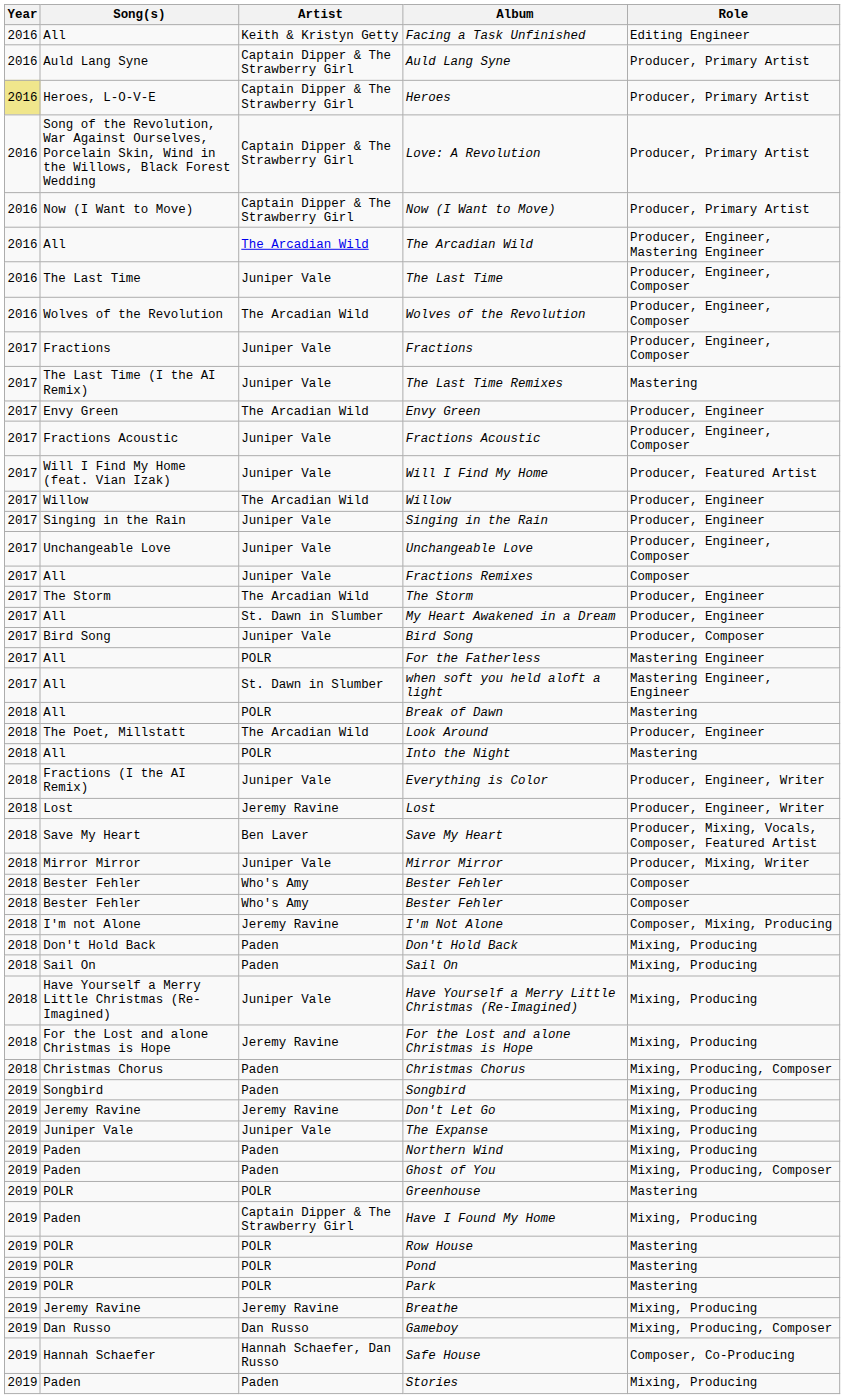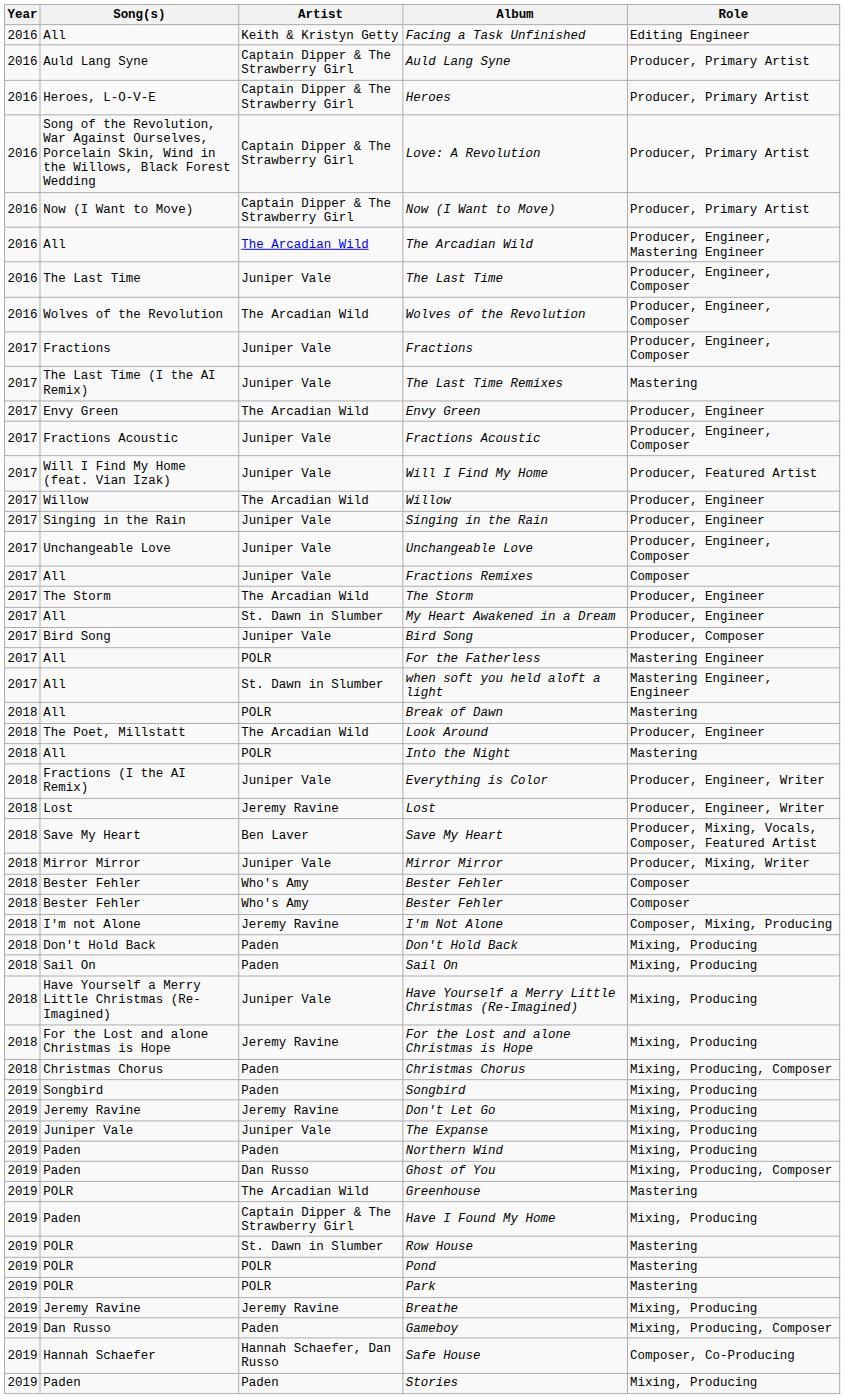(22, 97) khaki background -> (22, 97) no background
(260, 1171) Paden -> (275, 1171) Dan Russo
(256, 1192) POLR -> (305, 1192) The Arcadian Wild
(256, 1247) POLR -> (312, 1247) St. Dawn in Slumber
(275, 1328) Dan Russo -> (260, 1328) Paden
